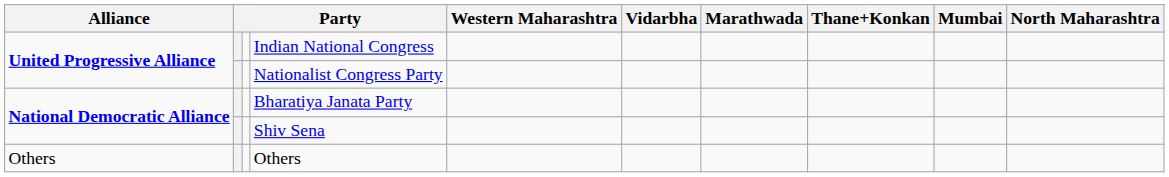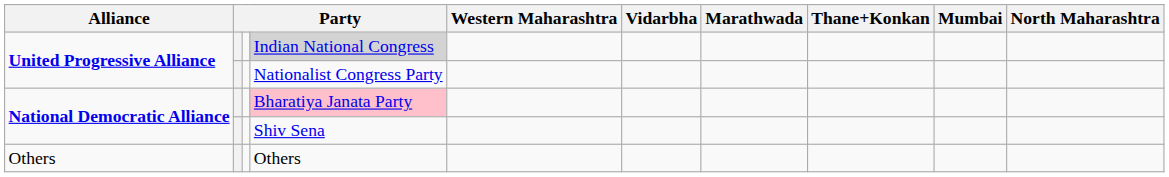(344, 46) no background -> (344, 46) lightgrey background
(333, 102) no background -> (333, 102) pink background
